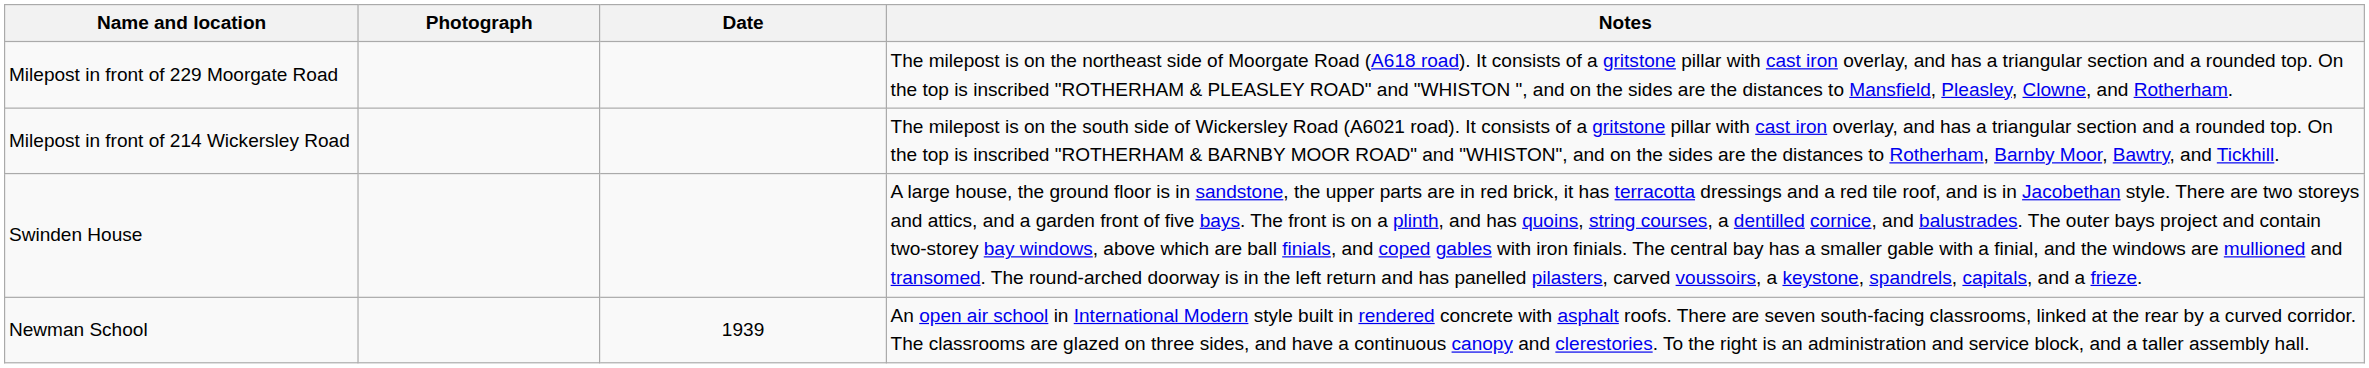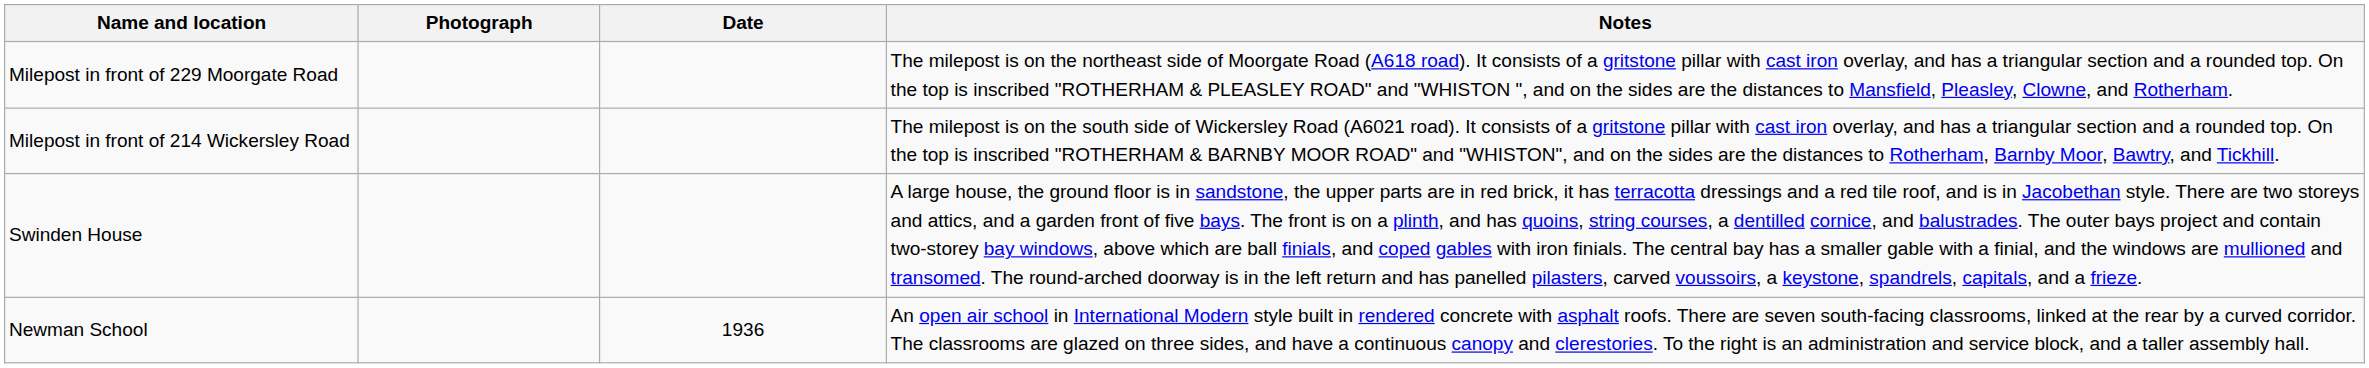(743, 329) 1939 -> (743, 329) 1936
